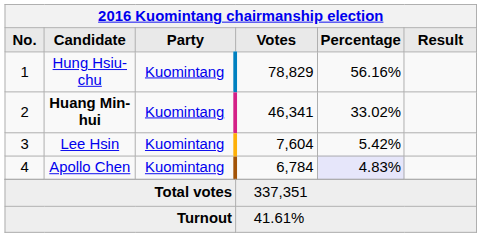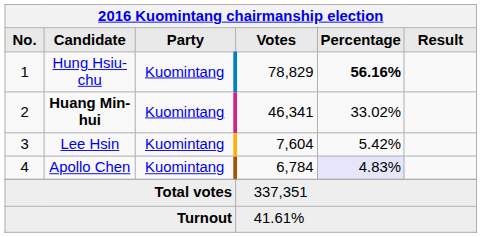(376, 71) normal -> (376, 71) bold
